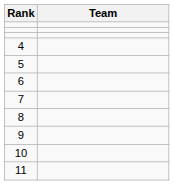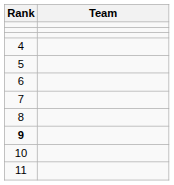(21, 135) normal -> (21, 135) bold
